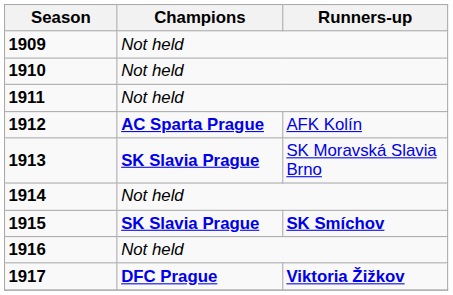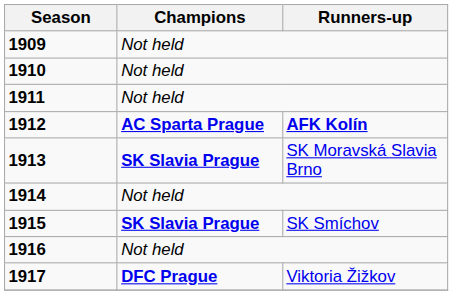(324, 124) normal -> (327, 124) bold
(335, 223) bold -> (333, 223) normal
(346, 276) bold -> (341, 276) normal
